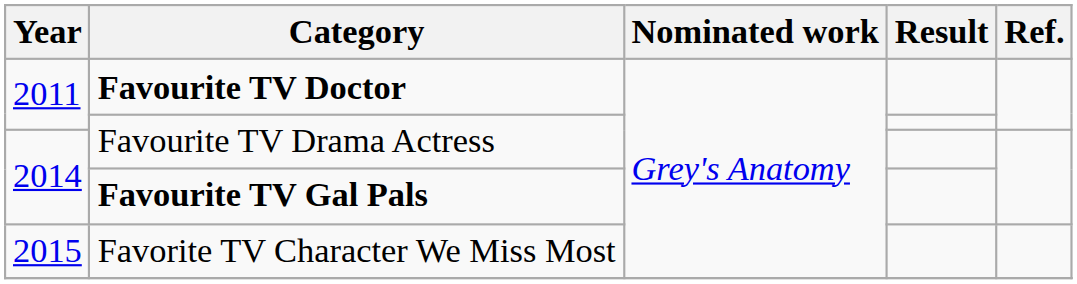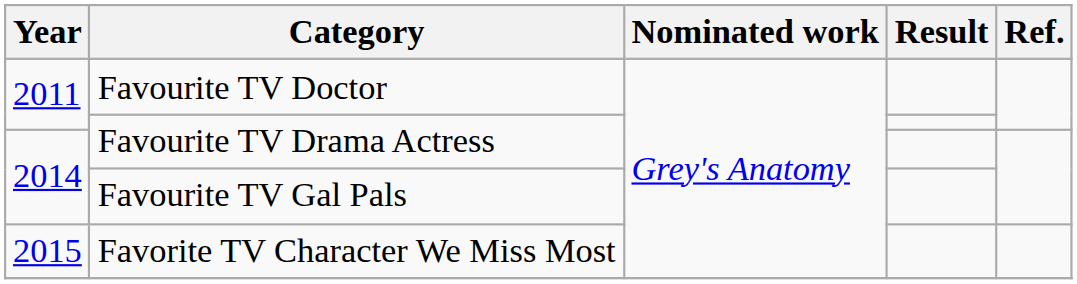(252, 86) bold -> (242, 86) normal
(263, 195) bold -> (252, 195) normal
